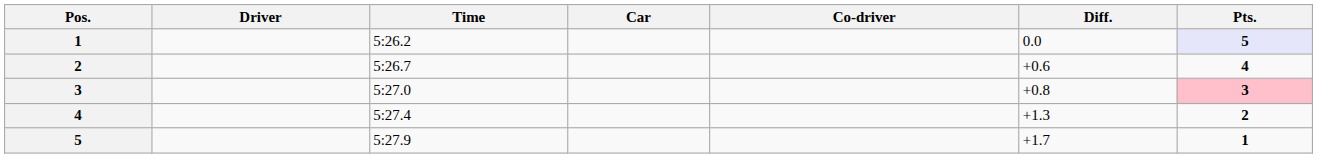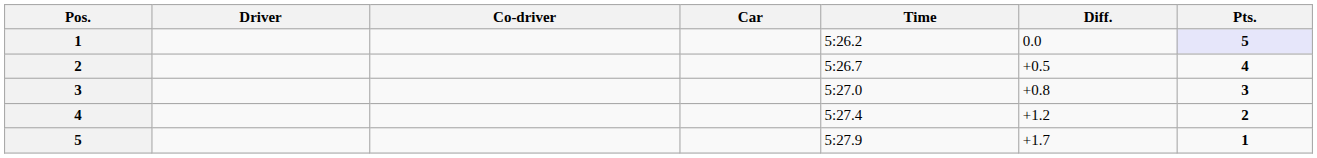columns swapped: (864, 16) <-> (469, 16)
(1036, 65) +0.6 -> (1036, 65) +0.5
(1245, 90) pink background -> (1245, 90) no background
(1036, 115) +1.3 -> (1036, 115) +1.2
